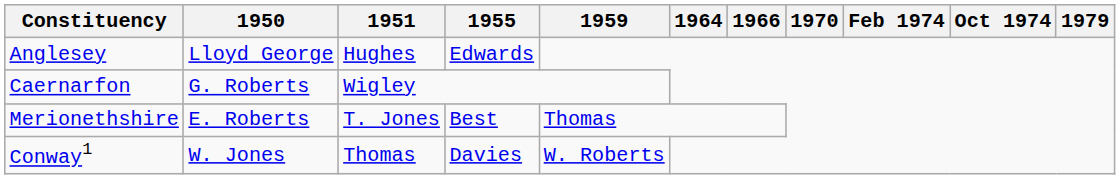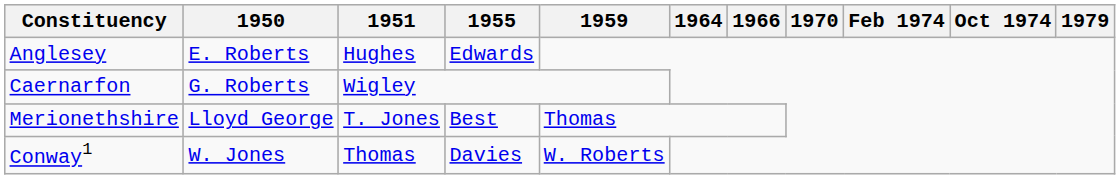(261, 54) Lloyd George -> (249, 54) E. Roberts
(249, 120) E. Roberts -> (261, 120) Lloyd George
